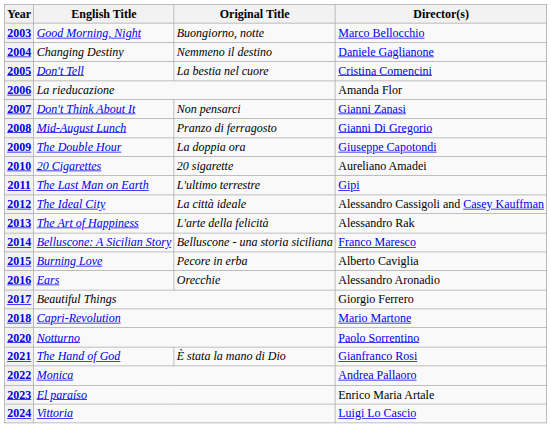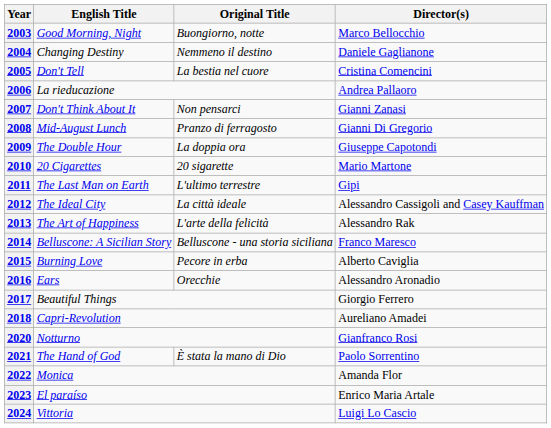(370, 90) Amanda Flor -> (377, 90) Andrea Pallaoro
(382, 166) Aureliano Amadei -> (375, 166) Mario Martone
(375, 318) Mario Martone -> (382, 318) Aureliano Amadei
(379, 337) Paolo Sorrentino -> (378, 337) Gianfranco Rosi
(378, 356) Gianfranco Rosi -> (379, 356) Paolo Sorrentino
(377, 375) Andrea Pallaoro -> (370, 375) Amanda Flor
